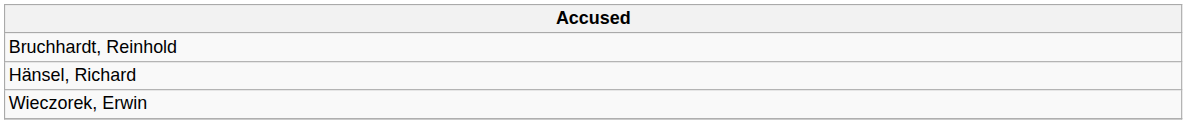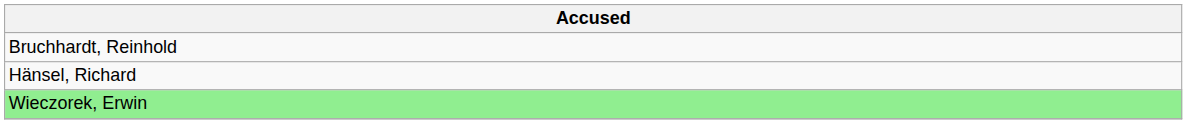(78, 103) no background -> (78, 103) lightgreen background
